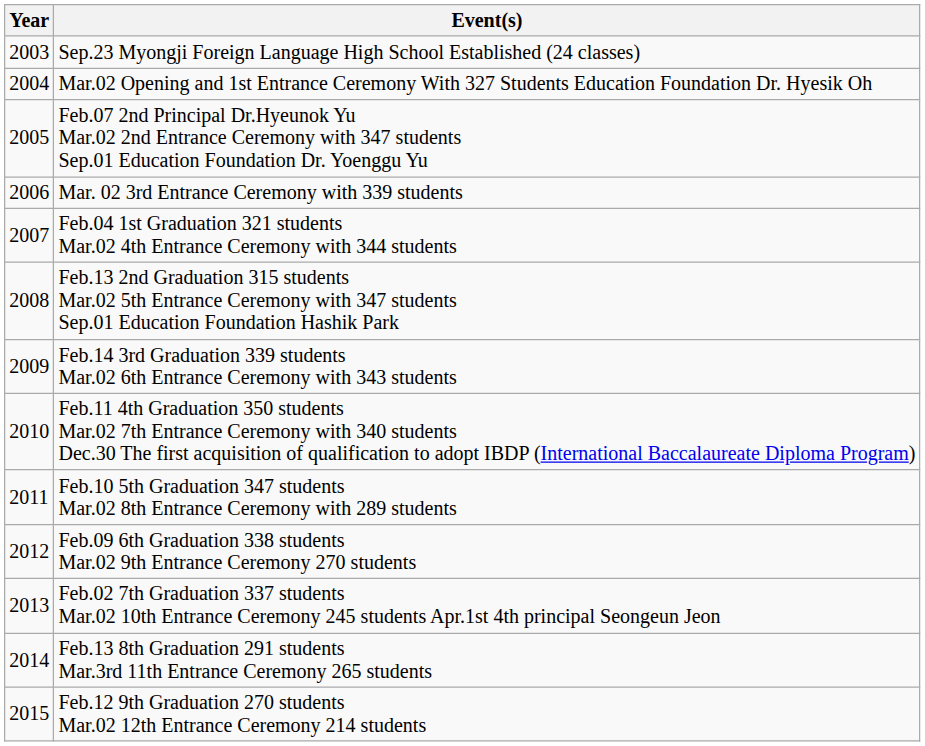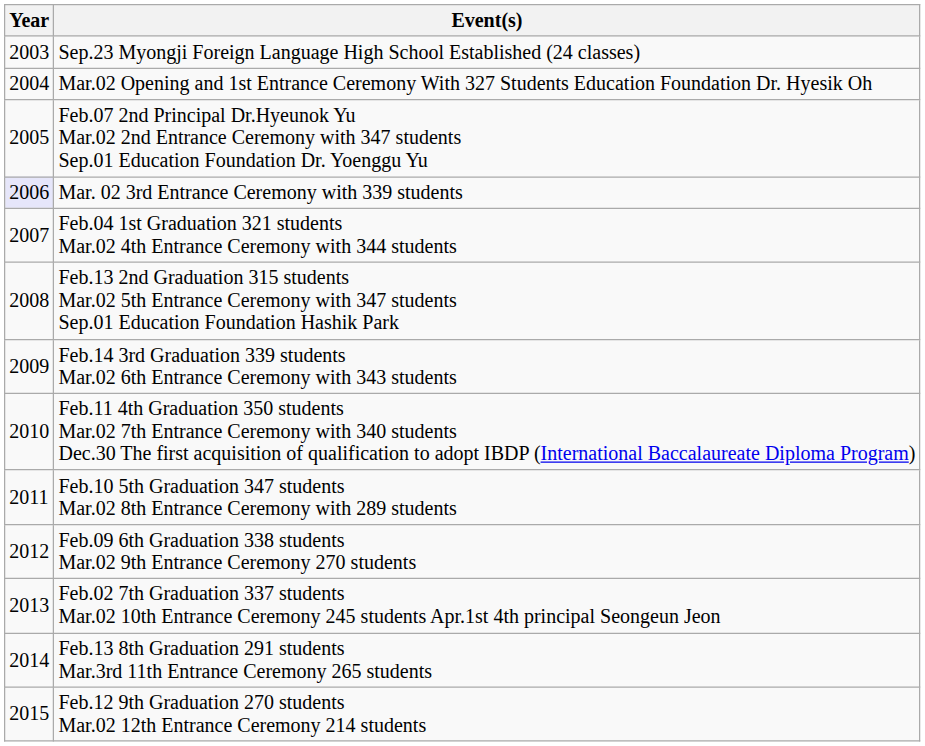(29, 192) no background -> (29, 192) lavender background
